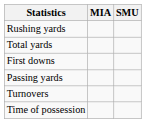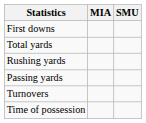rows swapped: (31, 61) <-> (36, 29)
